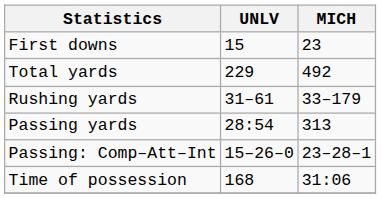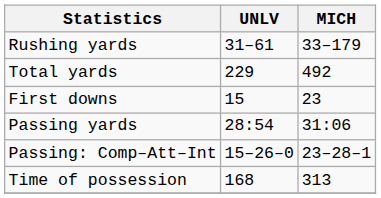rows swapped: (63, 46) <-> (73, 99)
(317, 126) 313 -> (326, 126) 31:06
(326, 180) 31:06 -> (317, 180) 313
